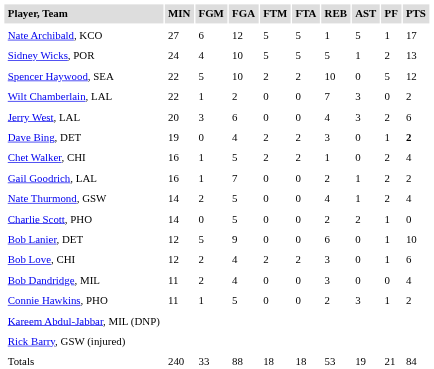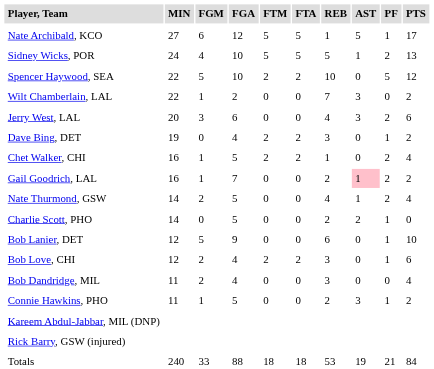(409, 137) bold -> (409, 137) normal
(358, 178) no background -> (358, 178) pink background
